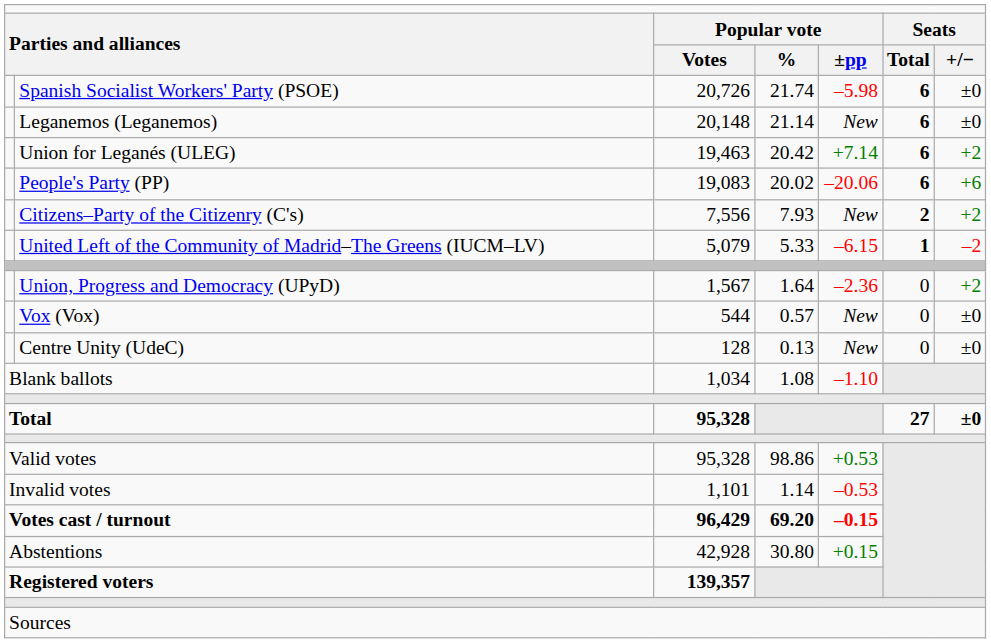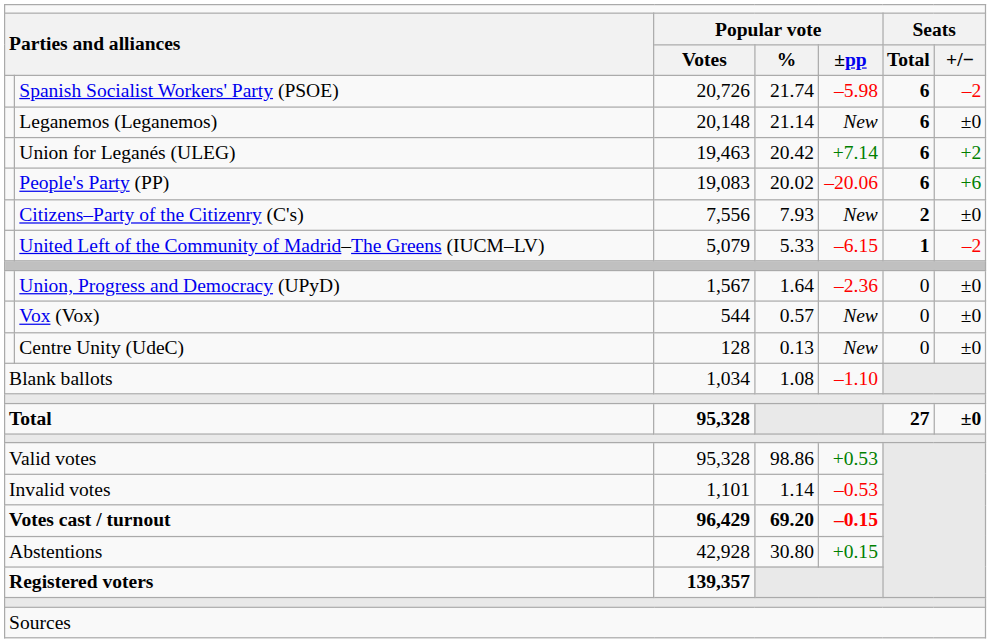(971, 90) ±0 -> (972, 90) –2
(971, 214) +2 -> (971, 214) ±0
(971, 285) +2 -> (971, 285) ±0
